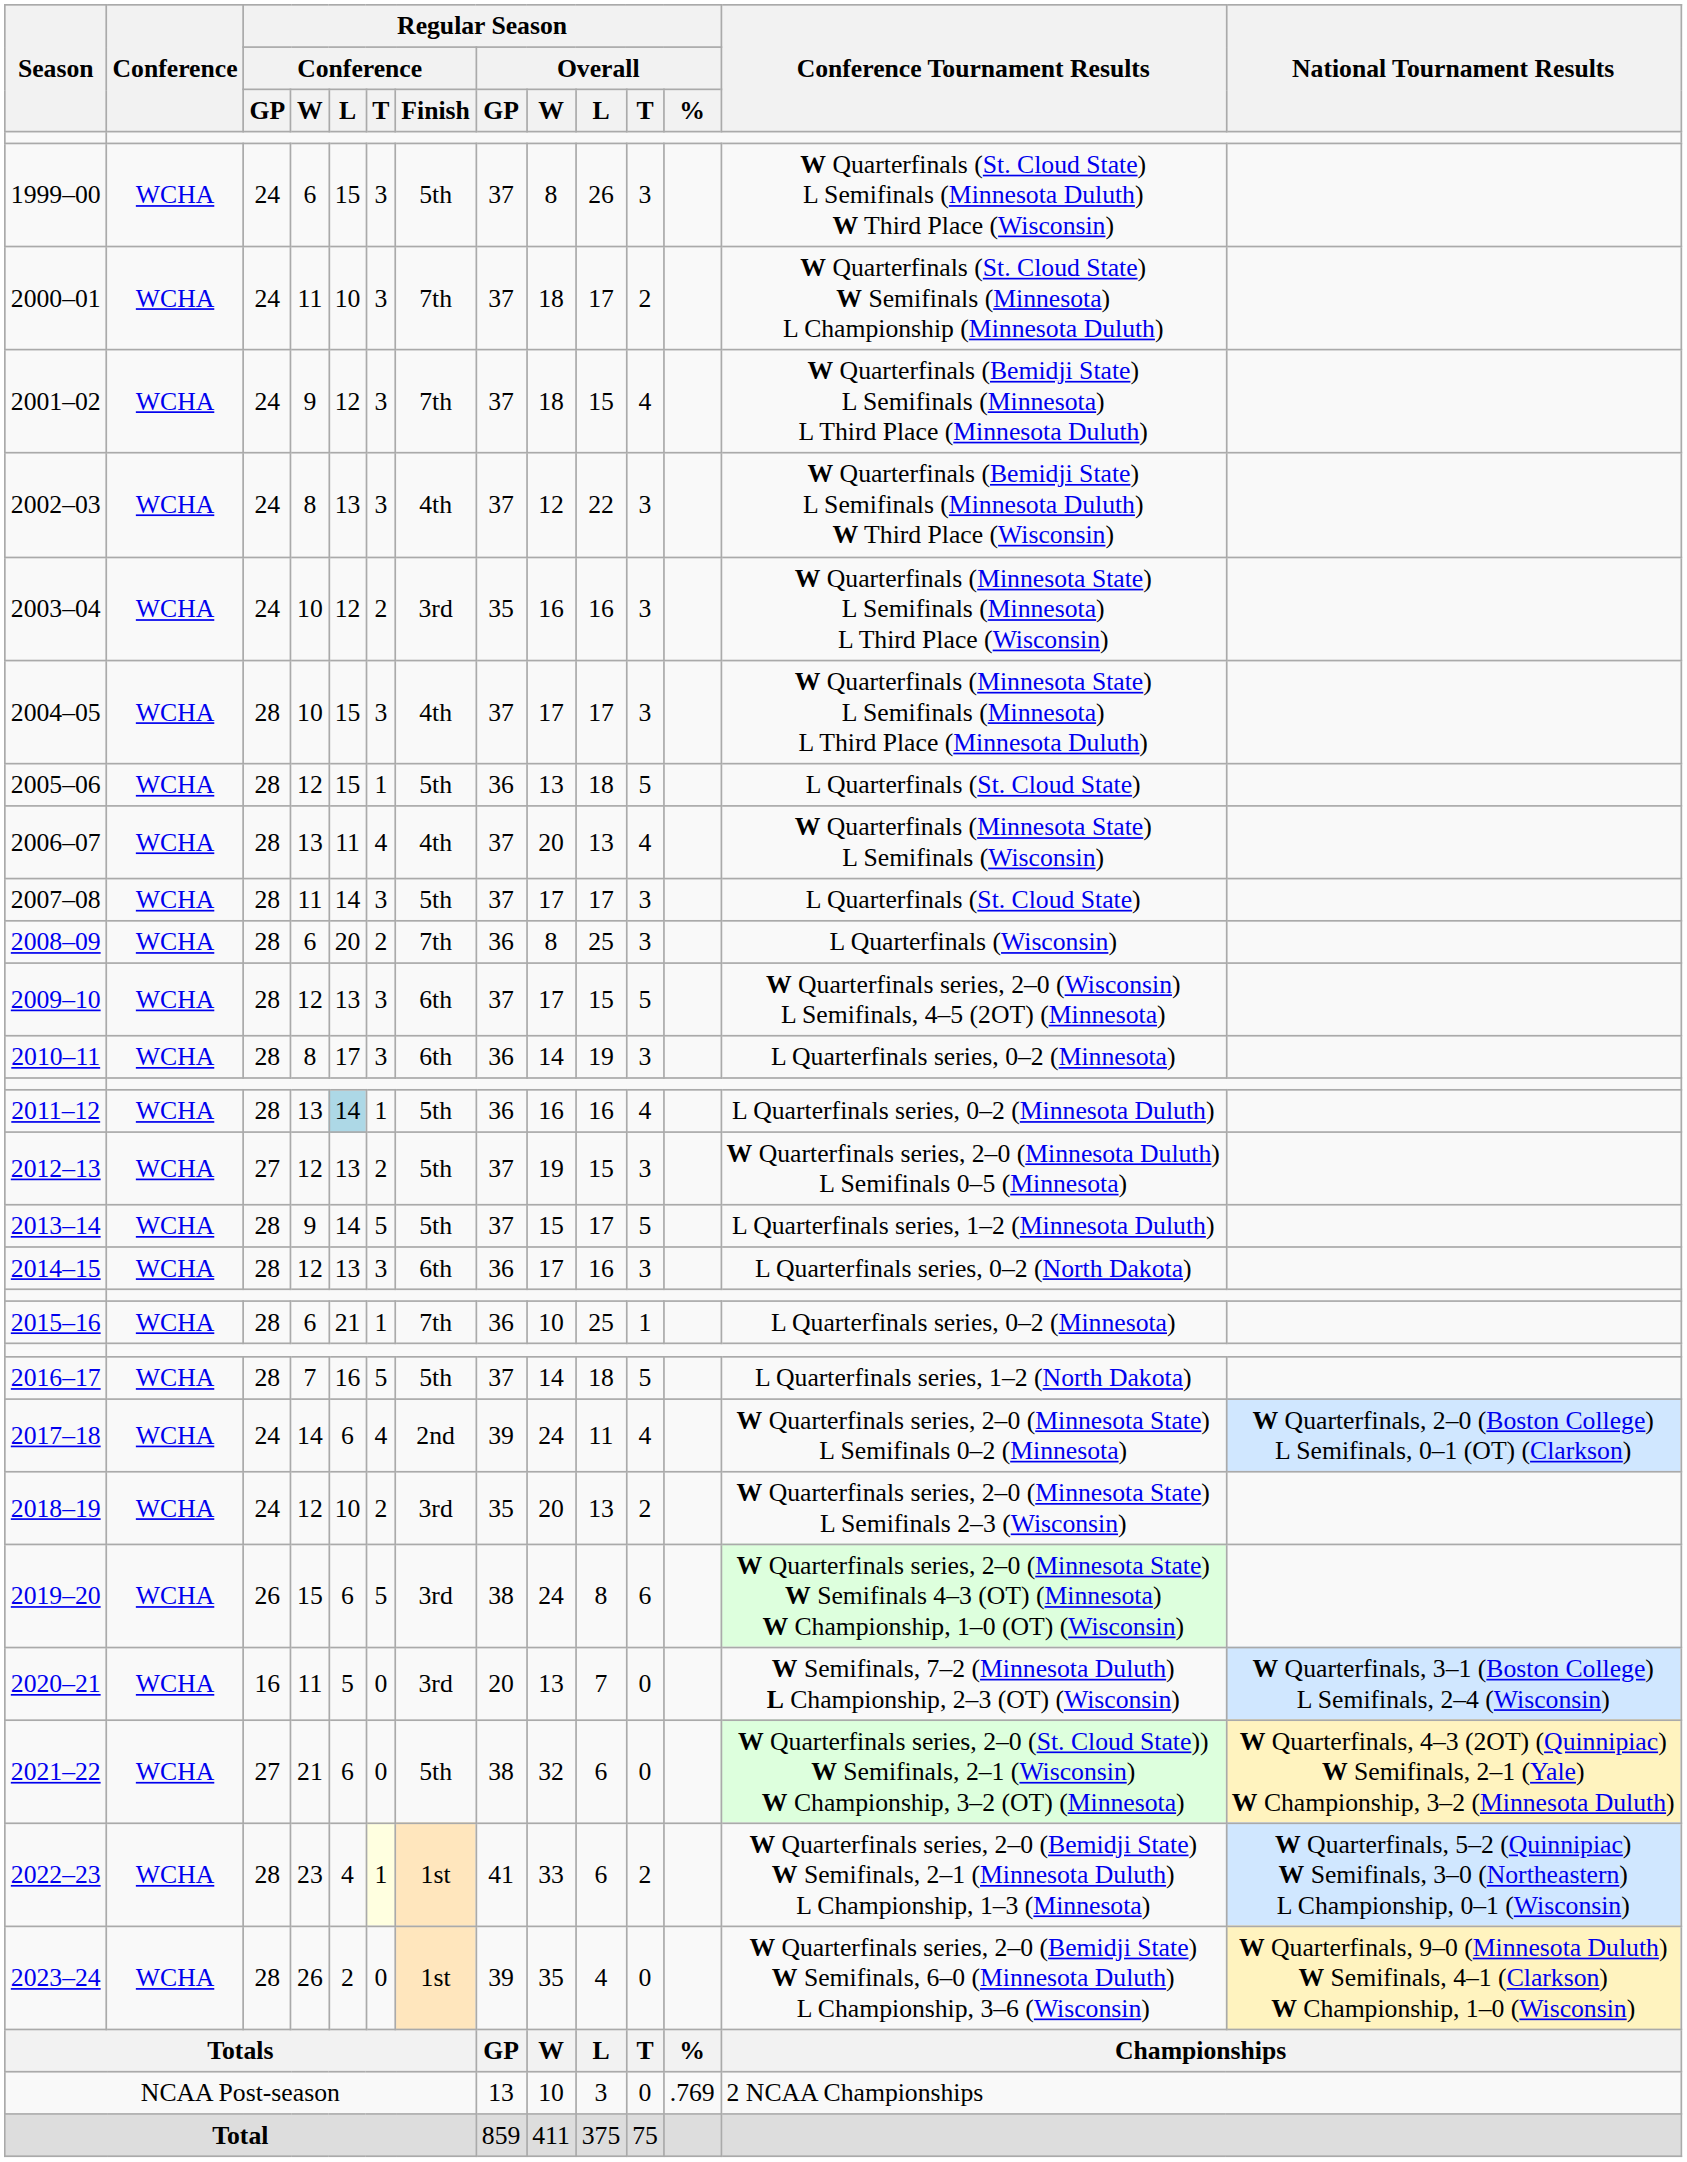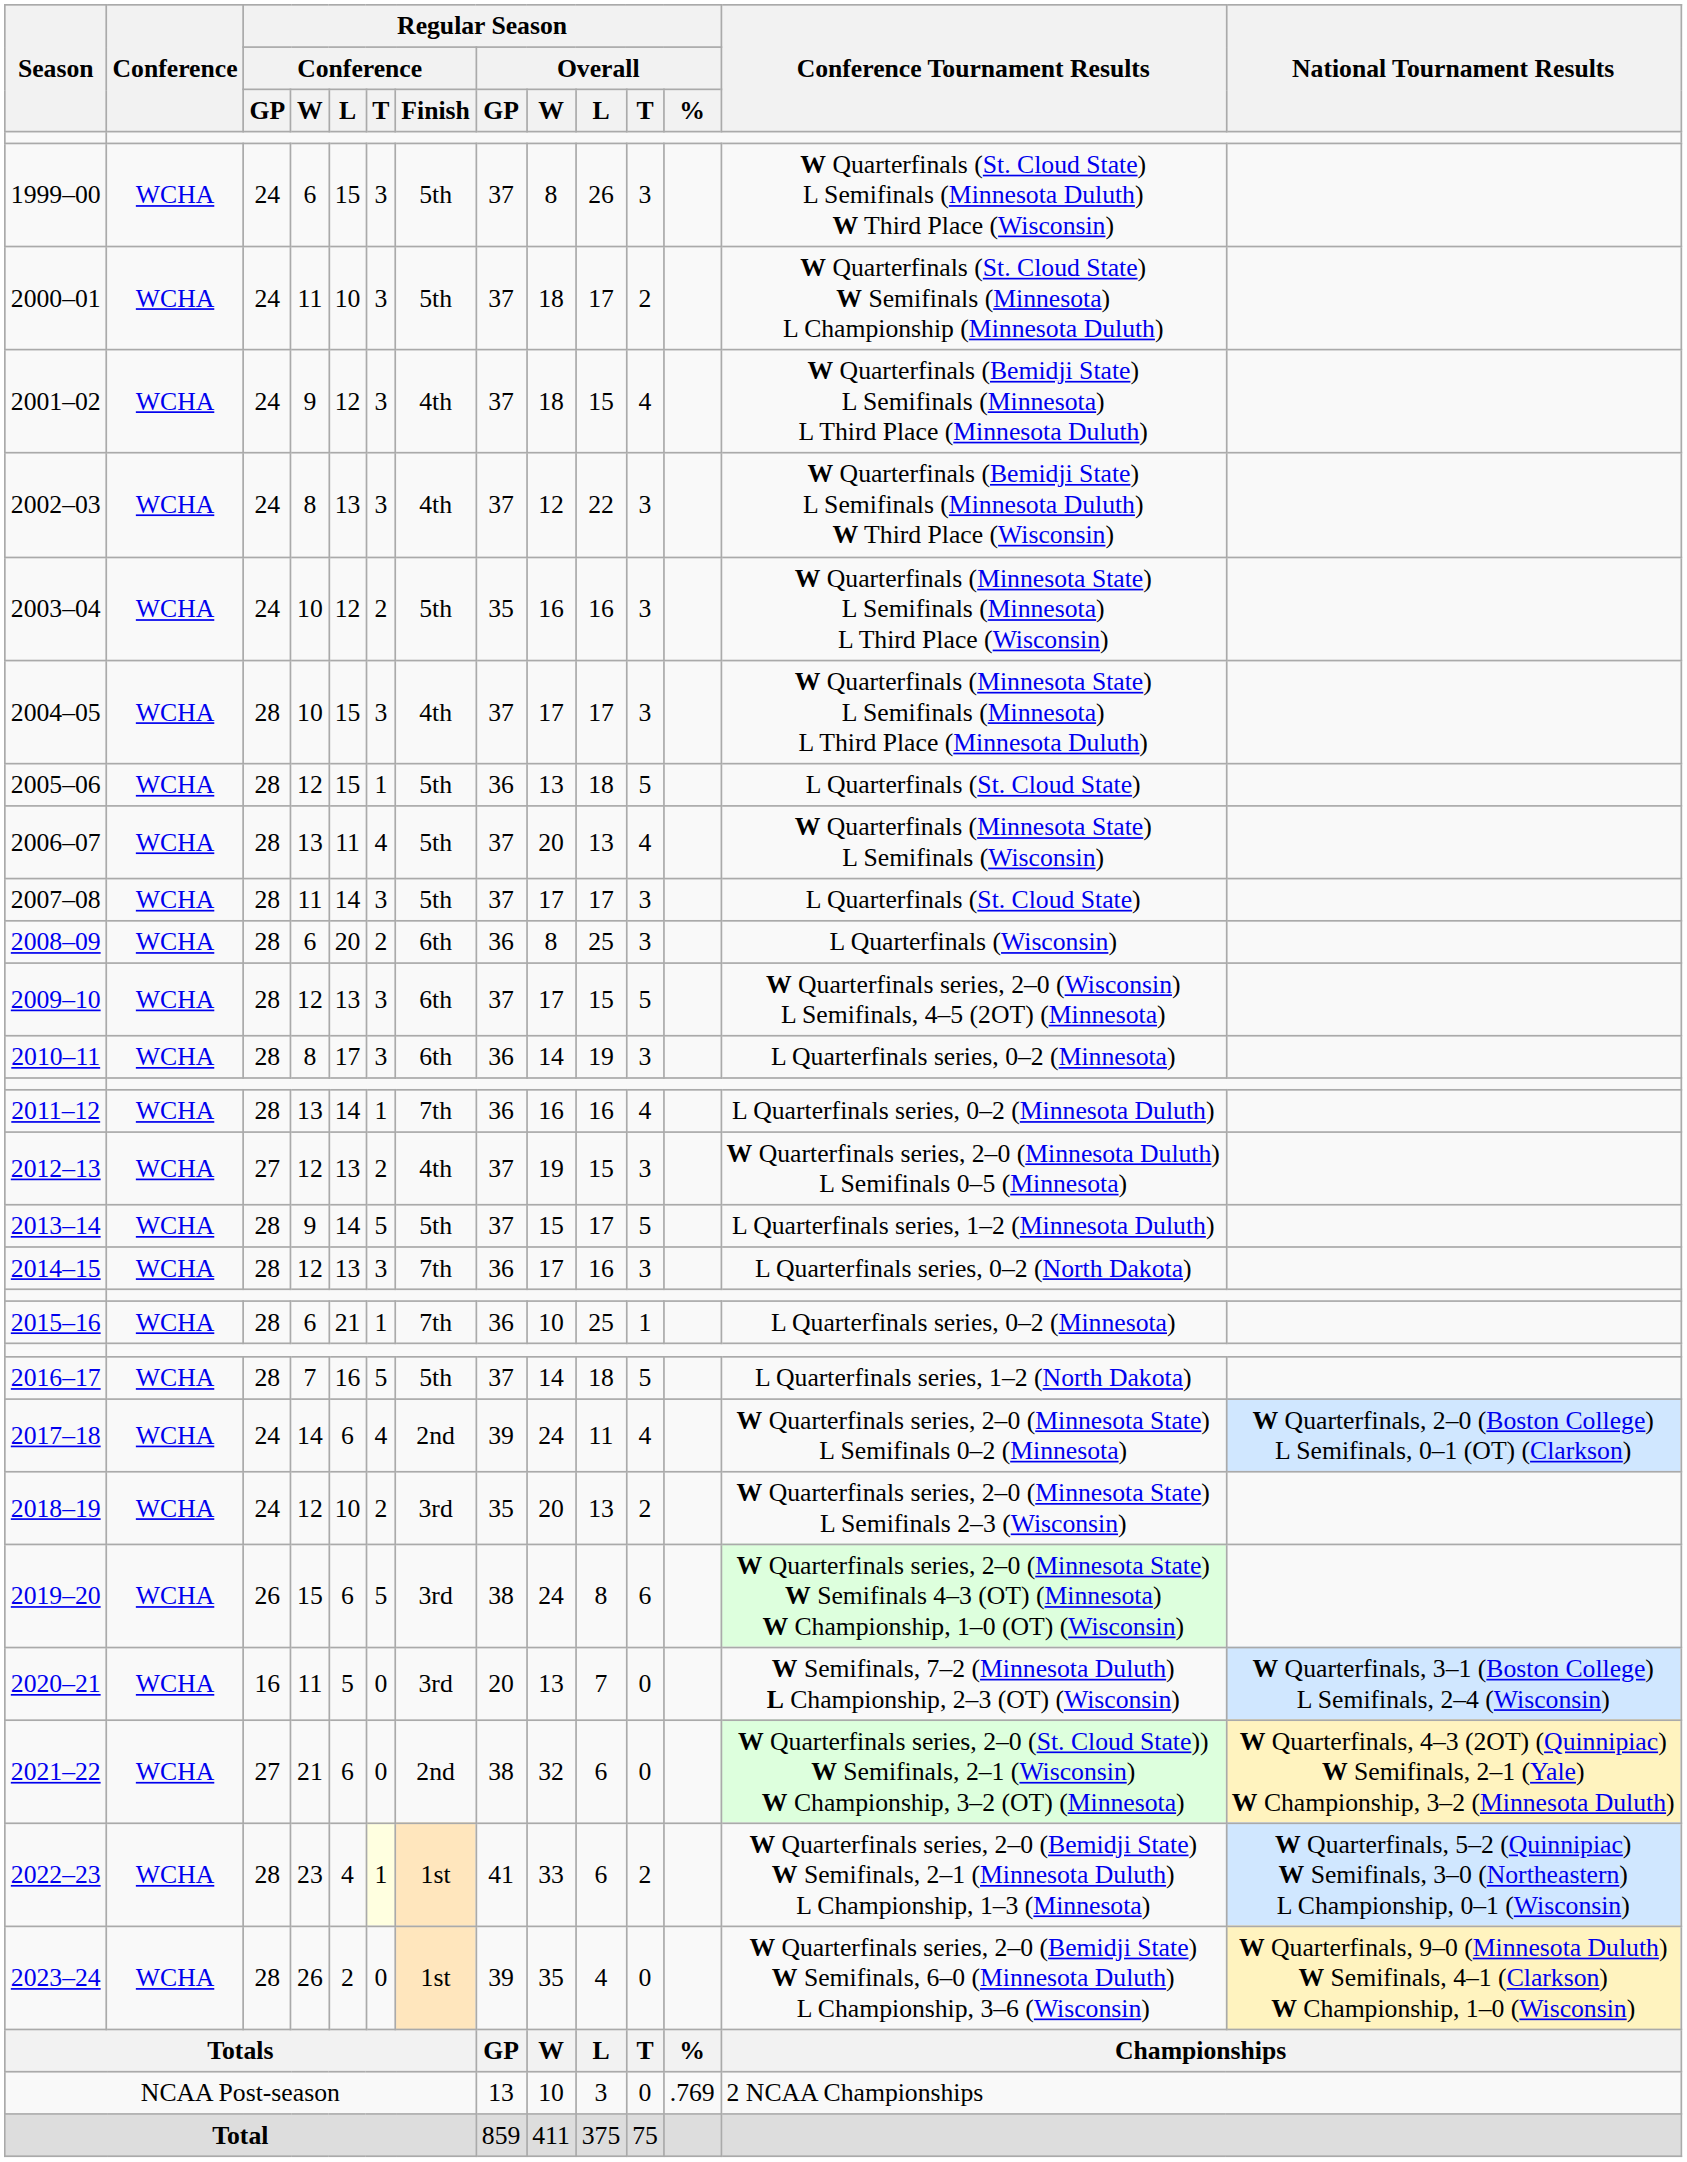(436, 298) 7th -> (436, 298) 5th
(436, 401) 7th -> (436, 401) 4th
(436, 608) 3rd -> (436, 608) 5th
(436, 841) 4th -> (436, 841) 5th
(436, 941) 7th -> (436, 941) 6th
(348, 1110) lightblue background -> (348, 1110) no background
(436, 1110) 5th -> (436, 1110) 7th
(436, 1168) 5th -> (436, 1168) 4th
(436, 1268) 6th -> (436, 1268) 7th
(436, 1771) 5th -> (436, 1771) 2nd
